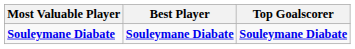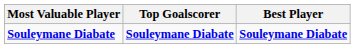columns swapped: (293, 14) <-> (180, 14)
